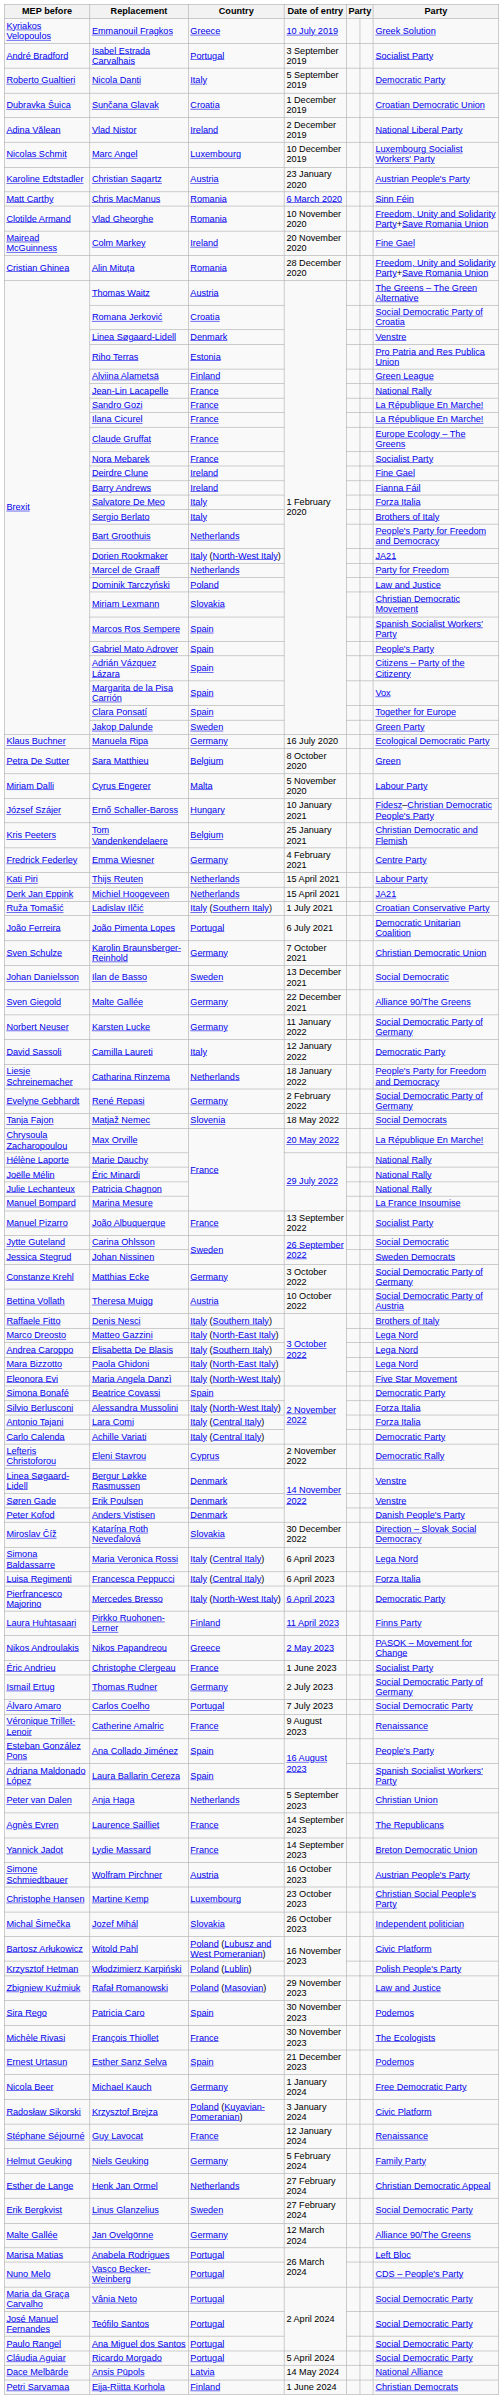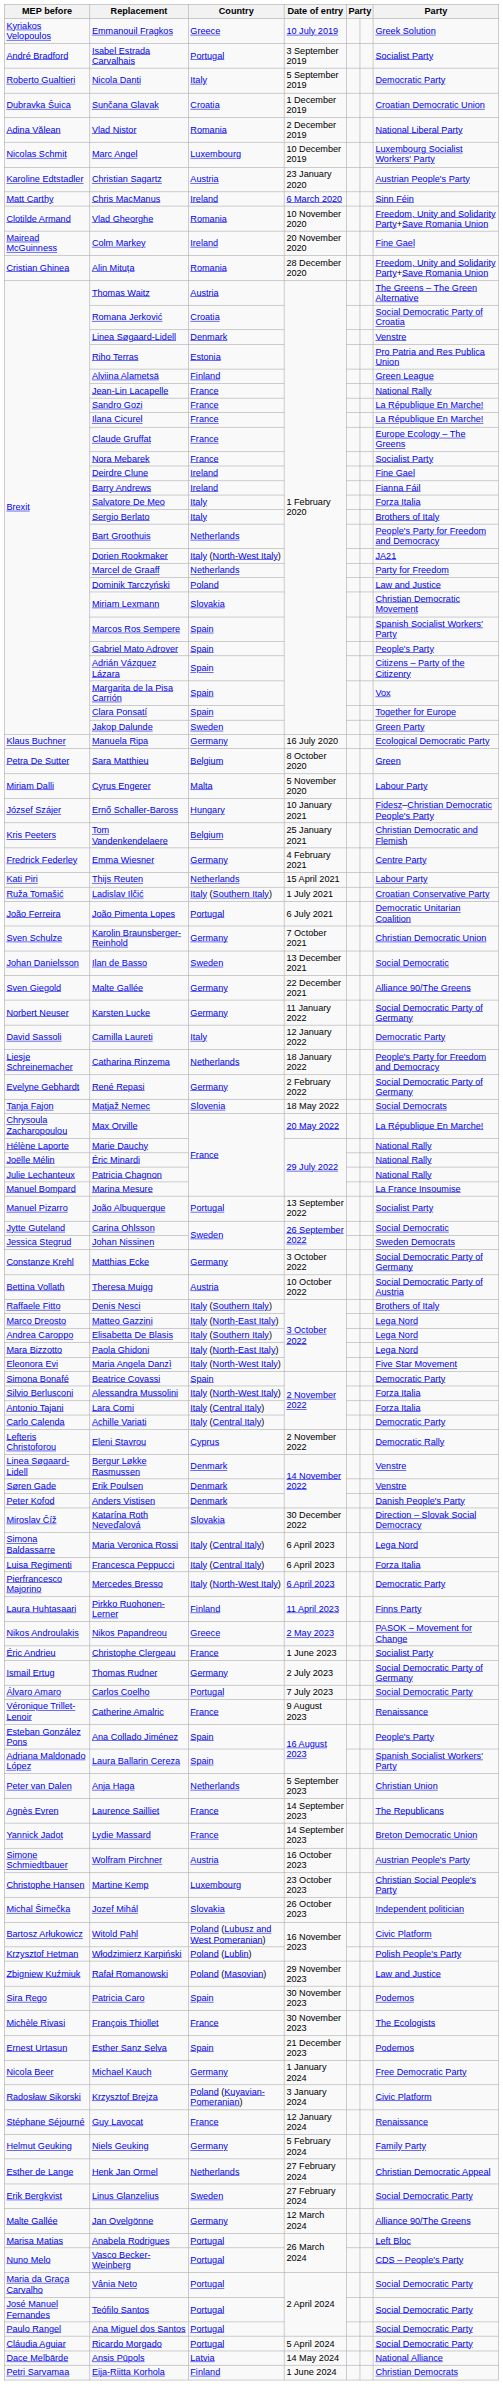(204, 130) Ireland -> (209, 130) Romania
(209, 199) Romania -> (204, 199) Ireland
- row: (131, 894)
(204, 1223) France -> (207, 1208) Portugal
